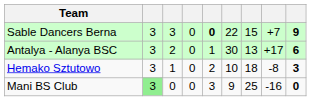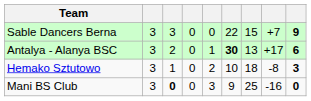(212, 31) bold -> (212, 31) normal
(232, 50) normal -> (232, 50) bold
(153, 86) lightgreen background -> (153, 86) no background
(172, 86) normal -> (172, 86) bold
